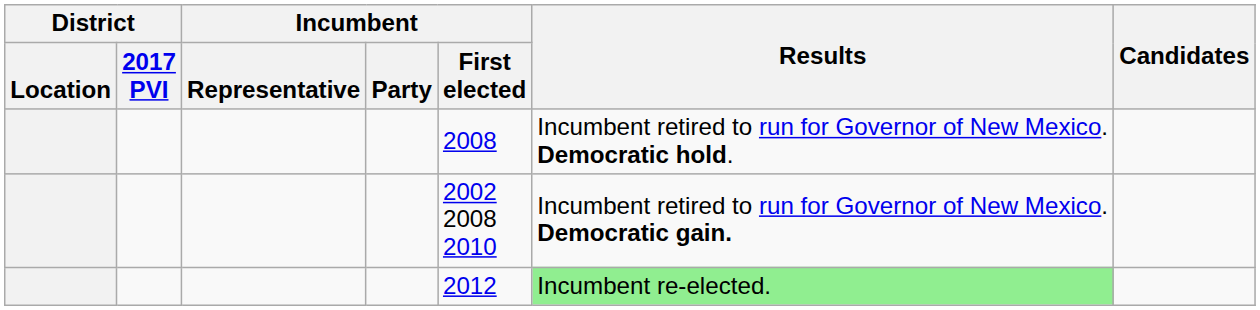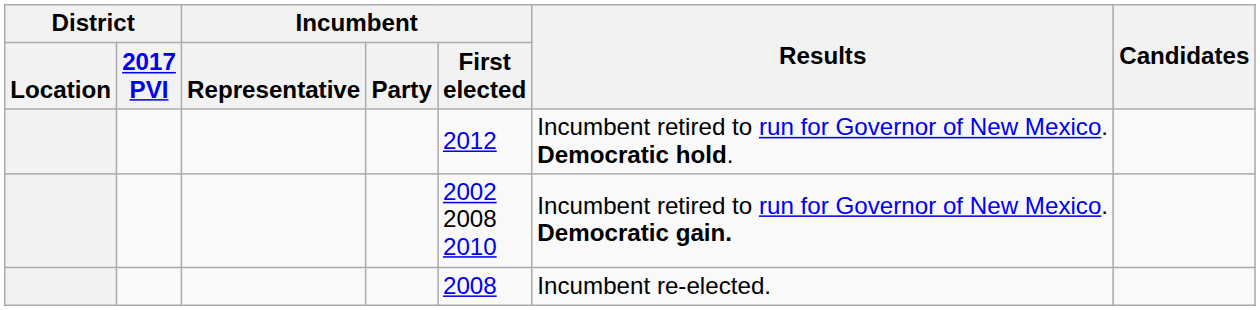(470, 141) 2008 -> (470, 141) 2012
(470, 285) 2012 -> (470, 285) 2008
(654, 285) lightgreen background -> (654, 285) no background
